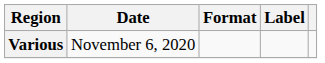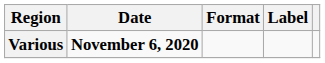(133, 44) normal -> (135, 44) bold
